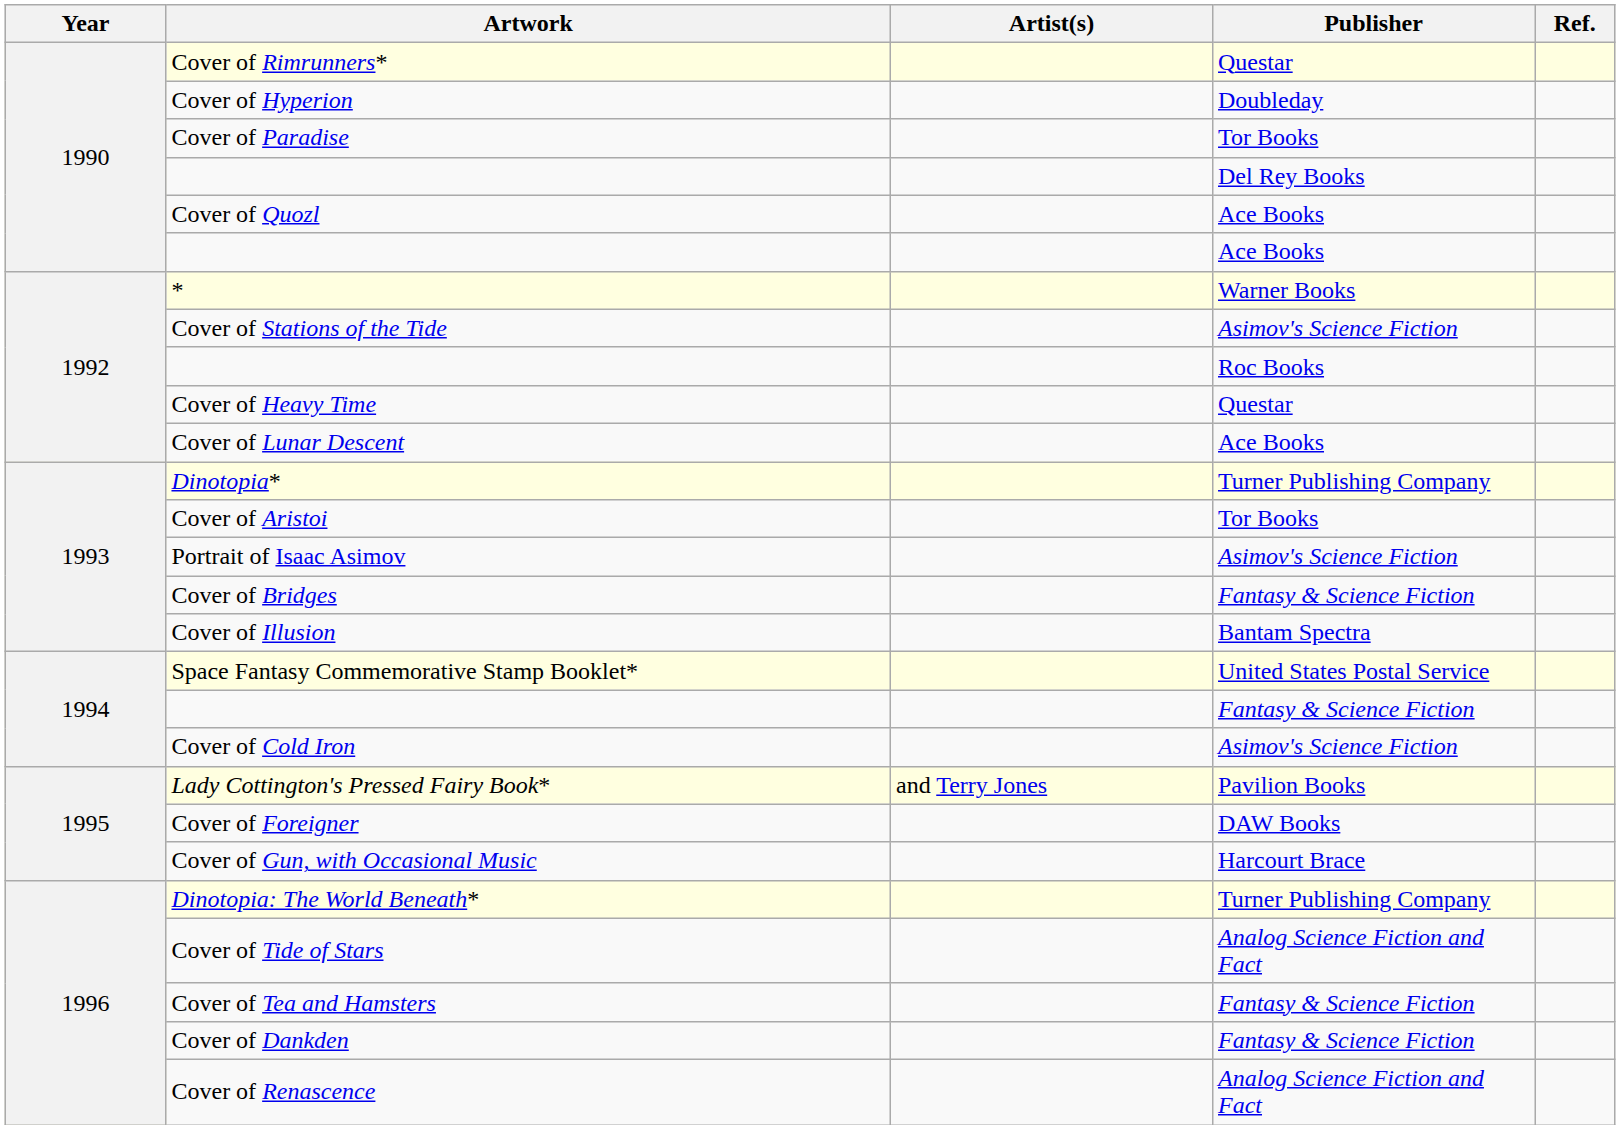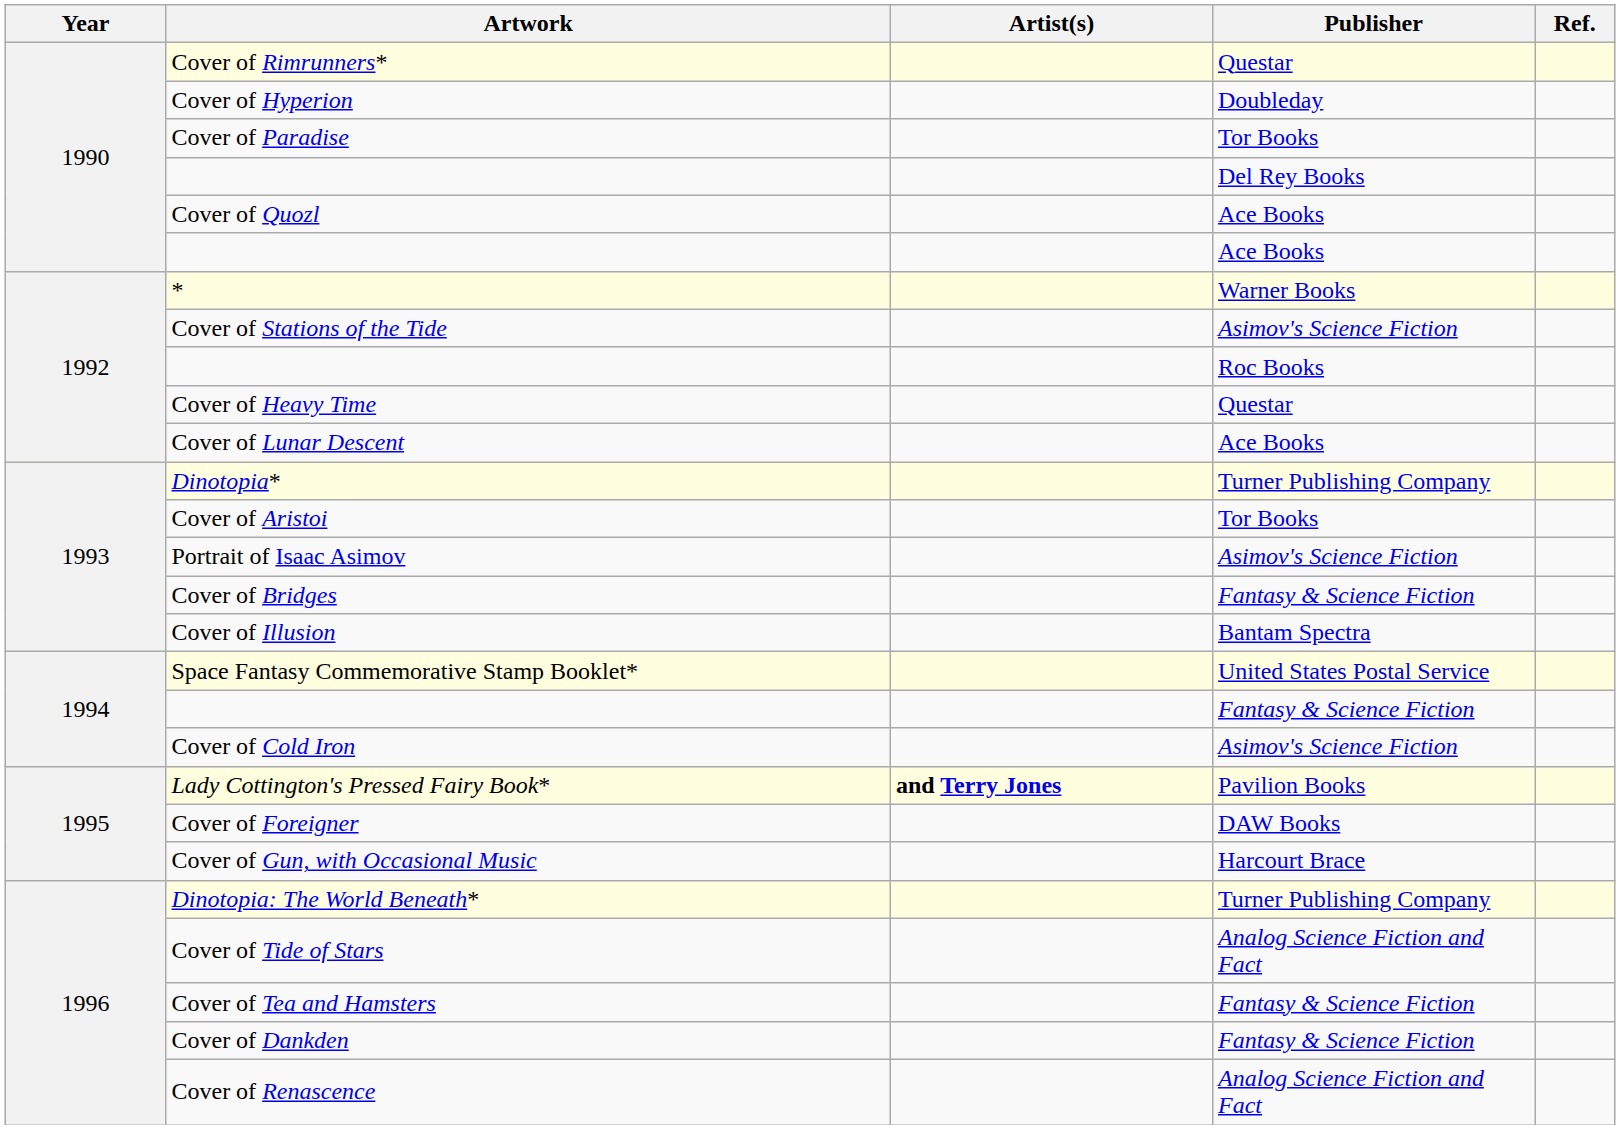(972, 784) normal -> (979, 784) bold
